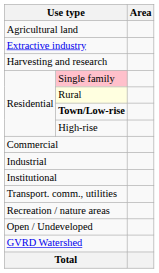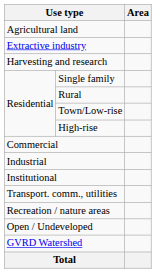(86, 78) pink background -> (86, 78) no background
(70, 95) lightyellow background -> (70, 95) no background
(92, 111) bold -> (90, 111) normal
